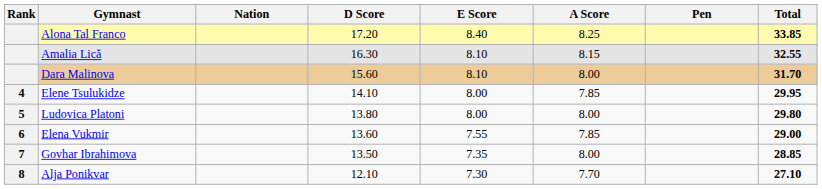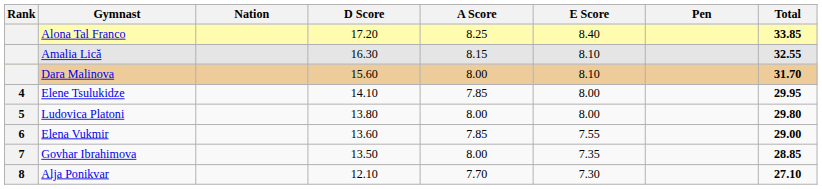columns swapped: (589, 14) <-> (477, 14)
